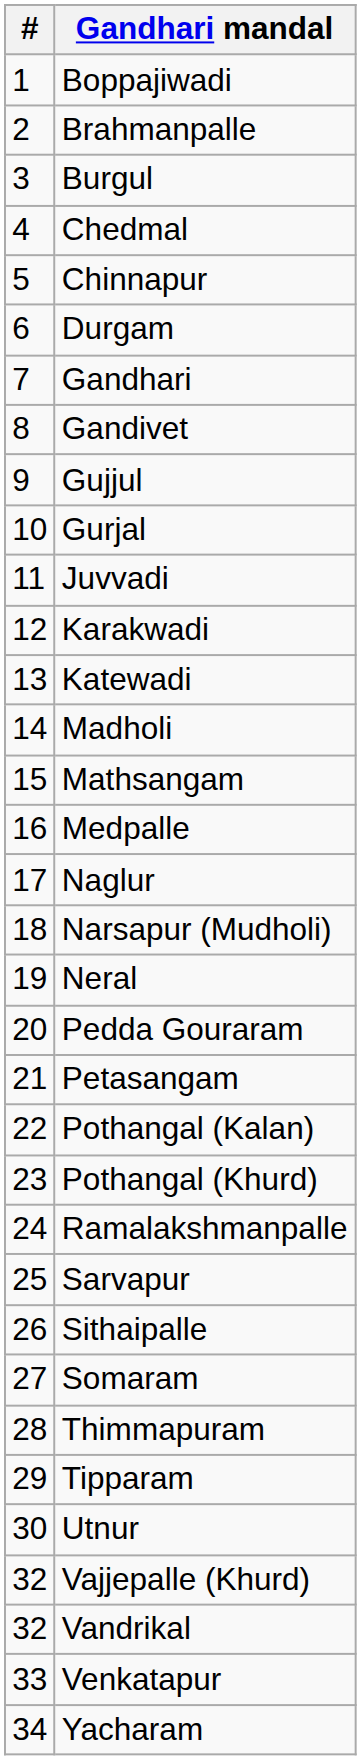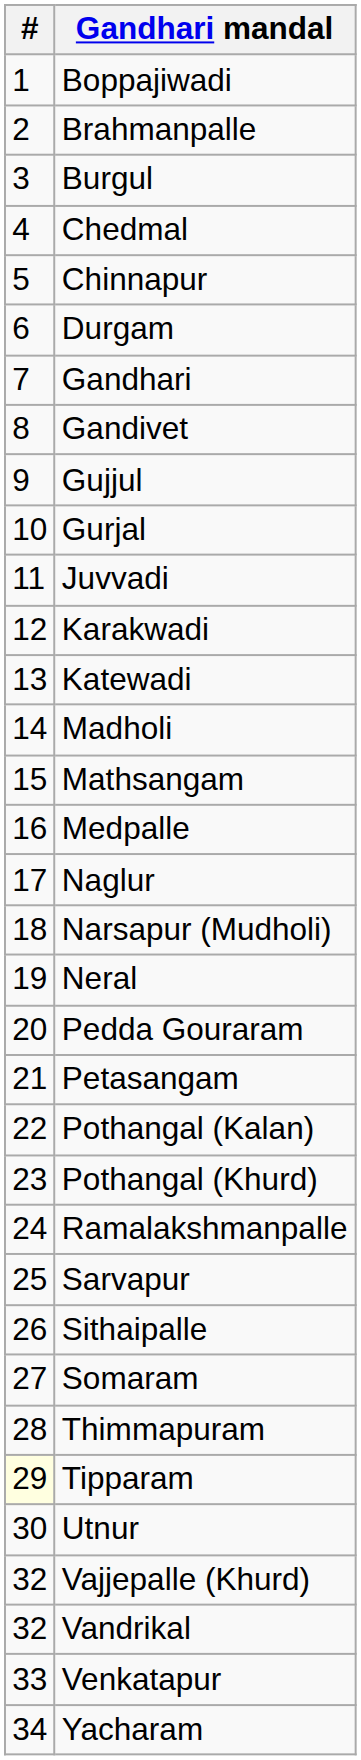(30, 1479) no background -> (30, 1479) lightyellow background
